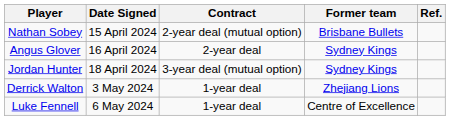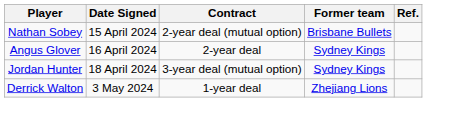- row: (45, 106)
